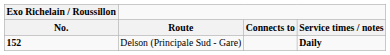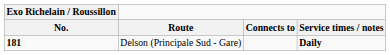(14, 43) 152 -> (14, 43) 181
